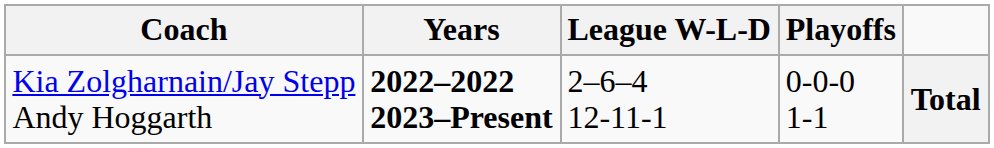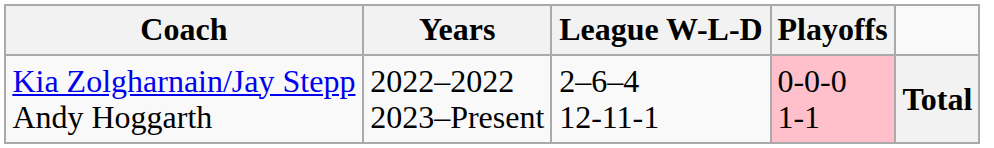(461, 98) bold -> (457, 98) normal
(820, 98) no background -> (812, 98) pink background
